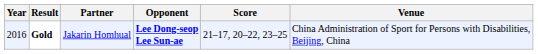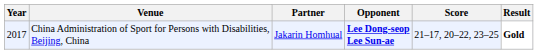columns swapped: (411, 13) <-> (45, 13)
(17, 35) 2016 -> (17, 35) 2017
